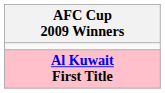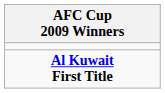(82, 68) pink background -> (82, 68) no background
